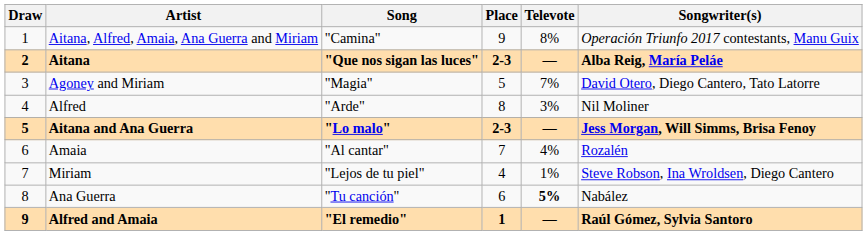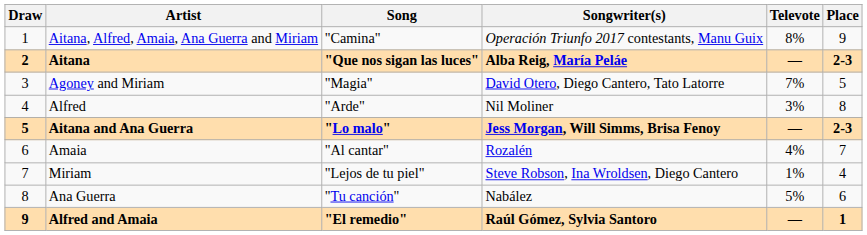columns swapped: (720, 15) <-> (502, 15)
(550, 196) bold -> (795, 196) normal
